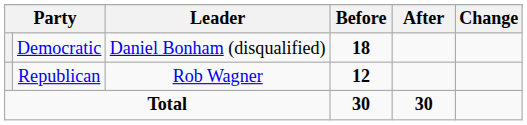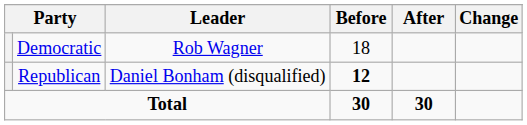(218, 47) Daniel Bonham (disqualified) -> (218, 47) Rob Wagner
(361, 47) bold -> (361, 47) normal
(218, 76) Rob Wagner -> (218, 76) Daniel Bonham (disqualified)
